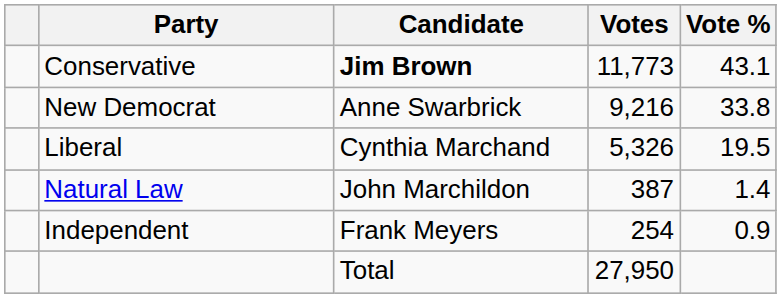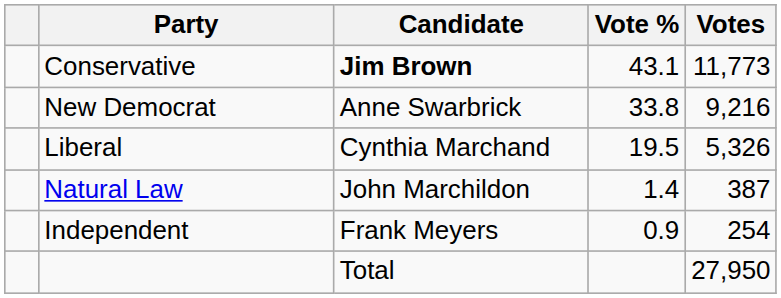columns swapped: (634, 25) <-> (728, 25)
